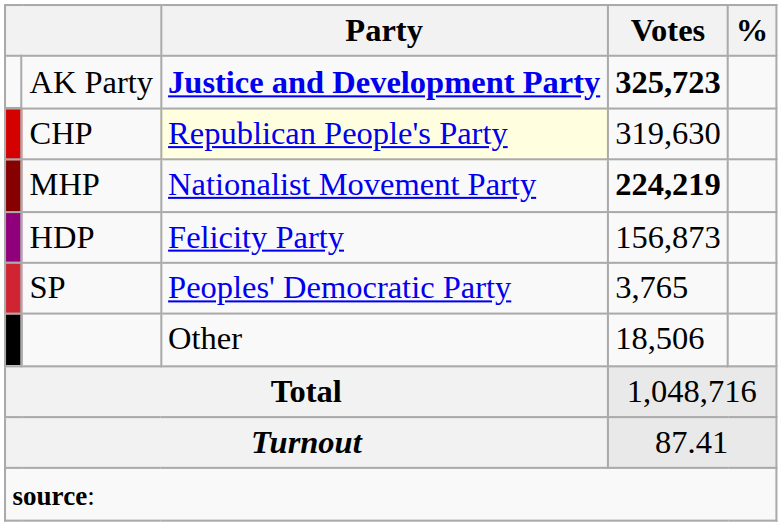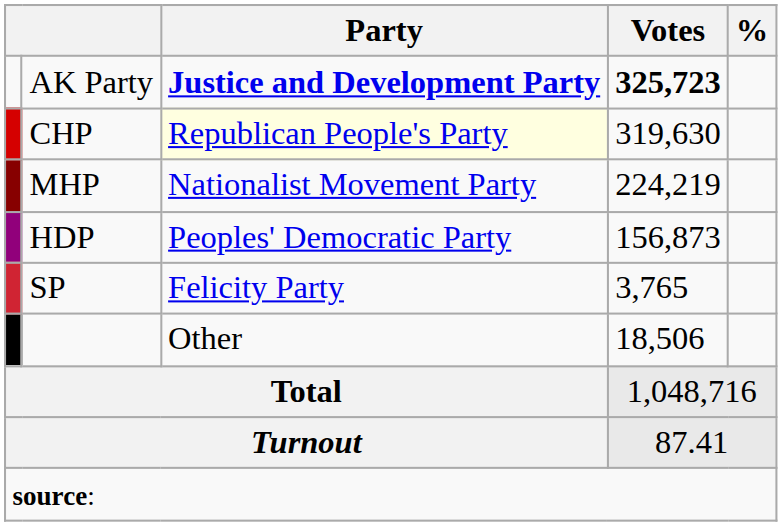(668, 184) bold -> (668, 184) normal
(256, 236) Felicity Party -> (340, 236) Peoples' Democratic Party
(340, 287) Peoples' Democratic Party -> (256, 287) Felicity Party
